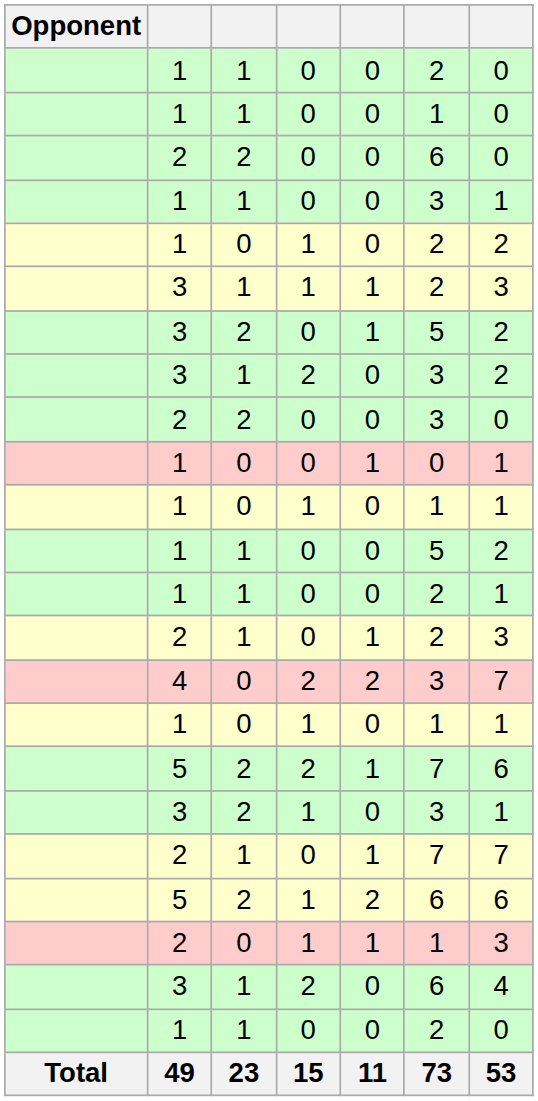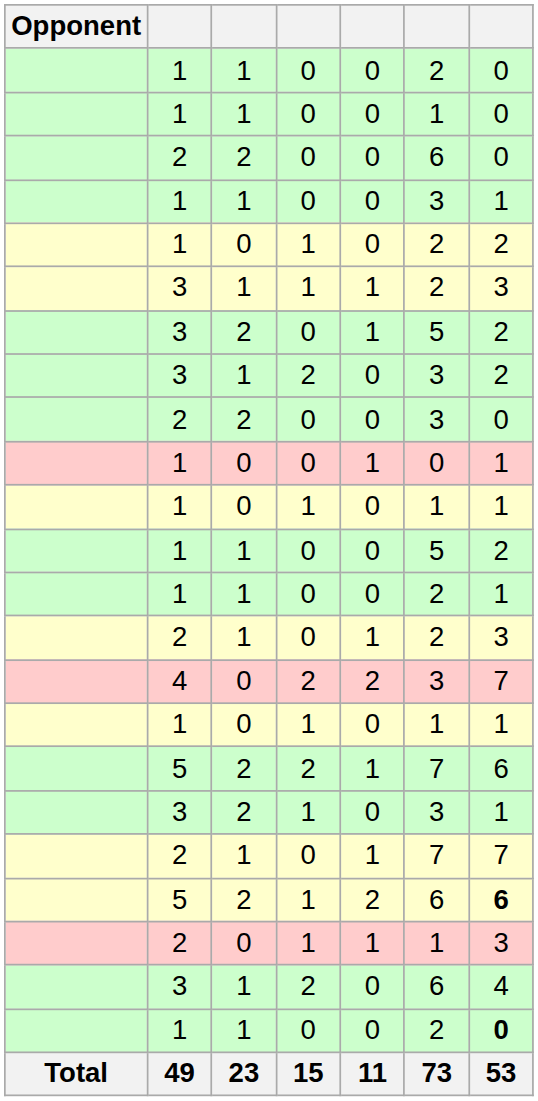(501, 899) normal -> (501, 899) bold
(501, 1030) normal -> (501, 1030) bold
